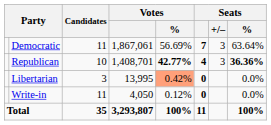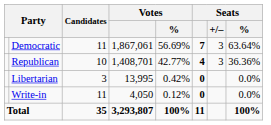(175, 62) bold -> (174, 62) normal
(247, 62) bold -> (244, 62) normal
(178, 78) lightsalmon background -> (177, 78) no background
